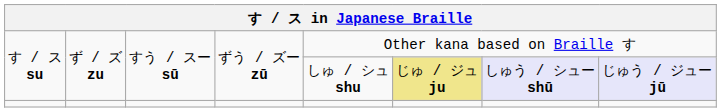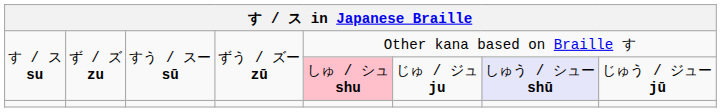(348, 80) no background -> (348, 80) pink background
(437, 80) khaki background -> (437, 80) no background
(657, 80) lavender background -> (657, 80) no background
